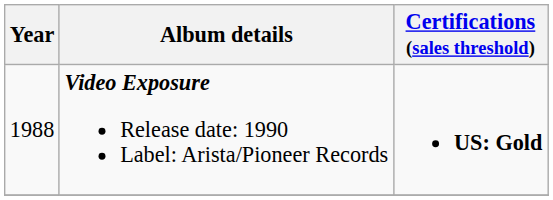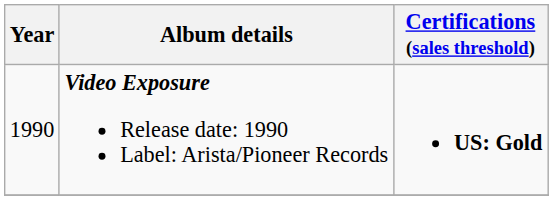(32, 129) 1988 -> (32, 129) 1990
